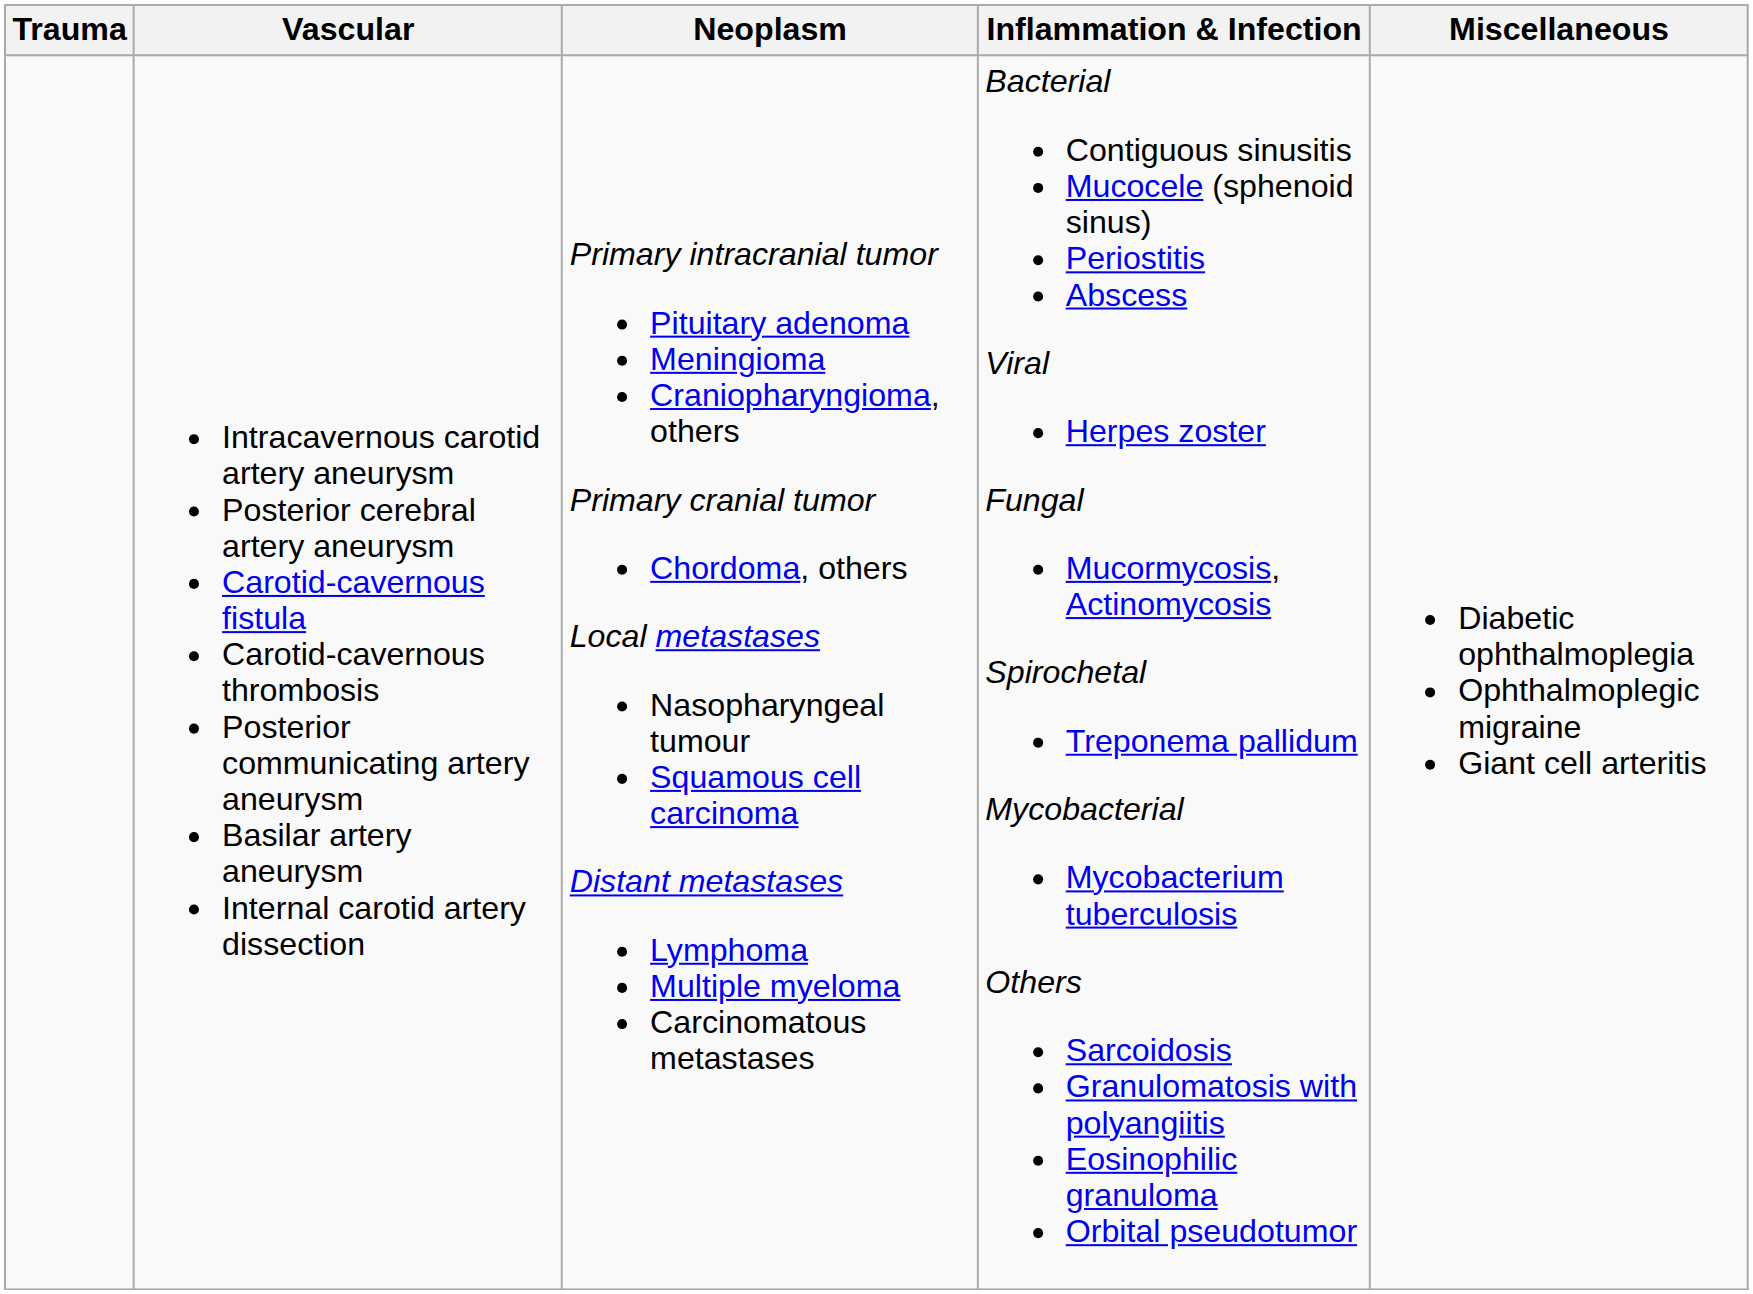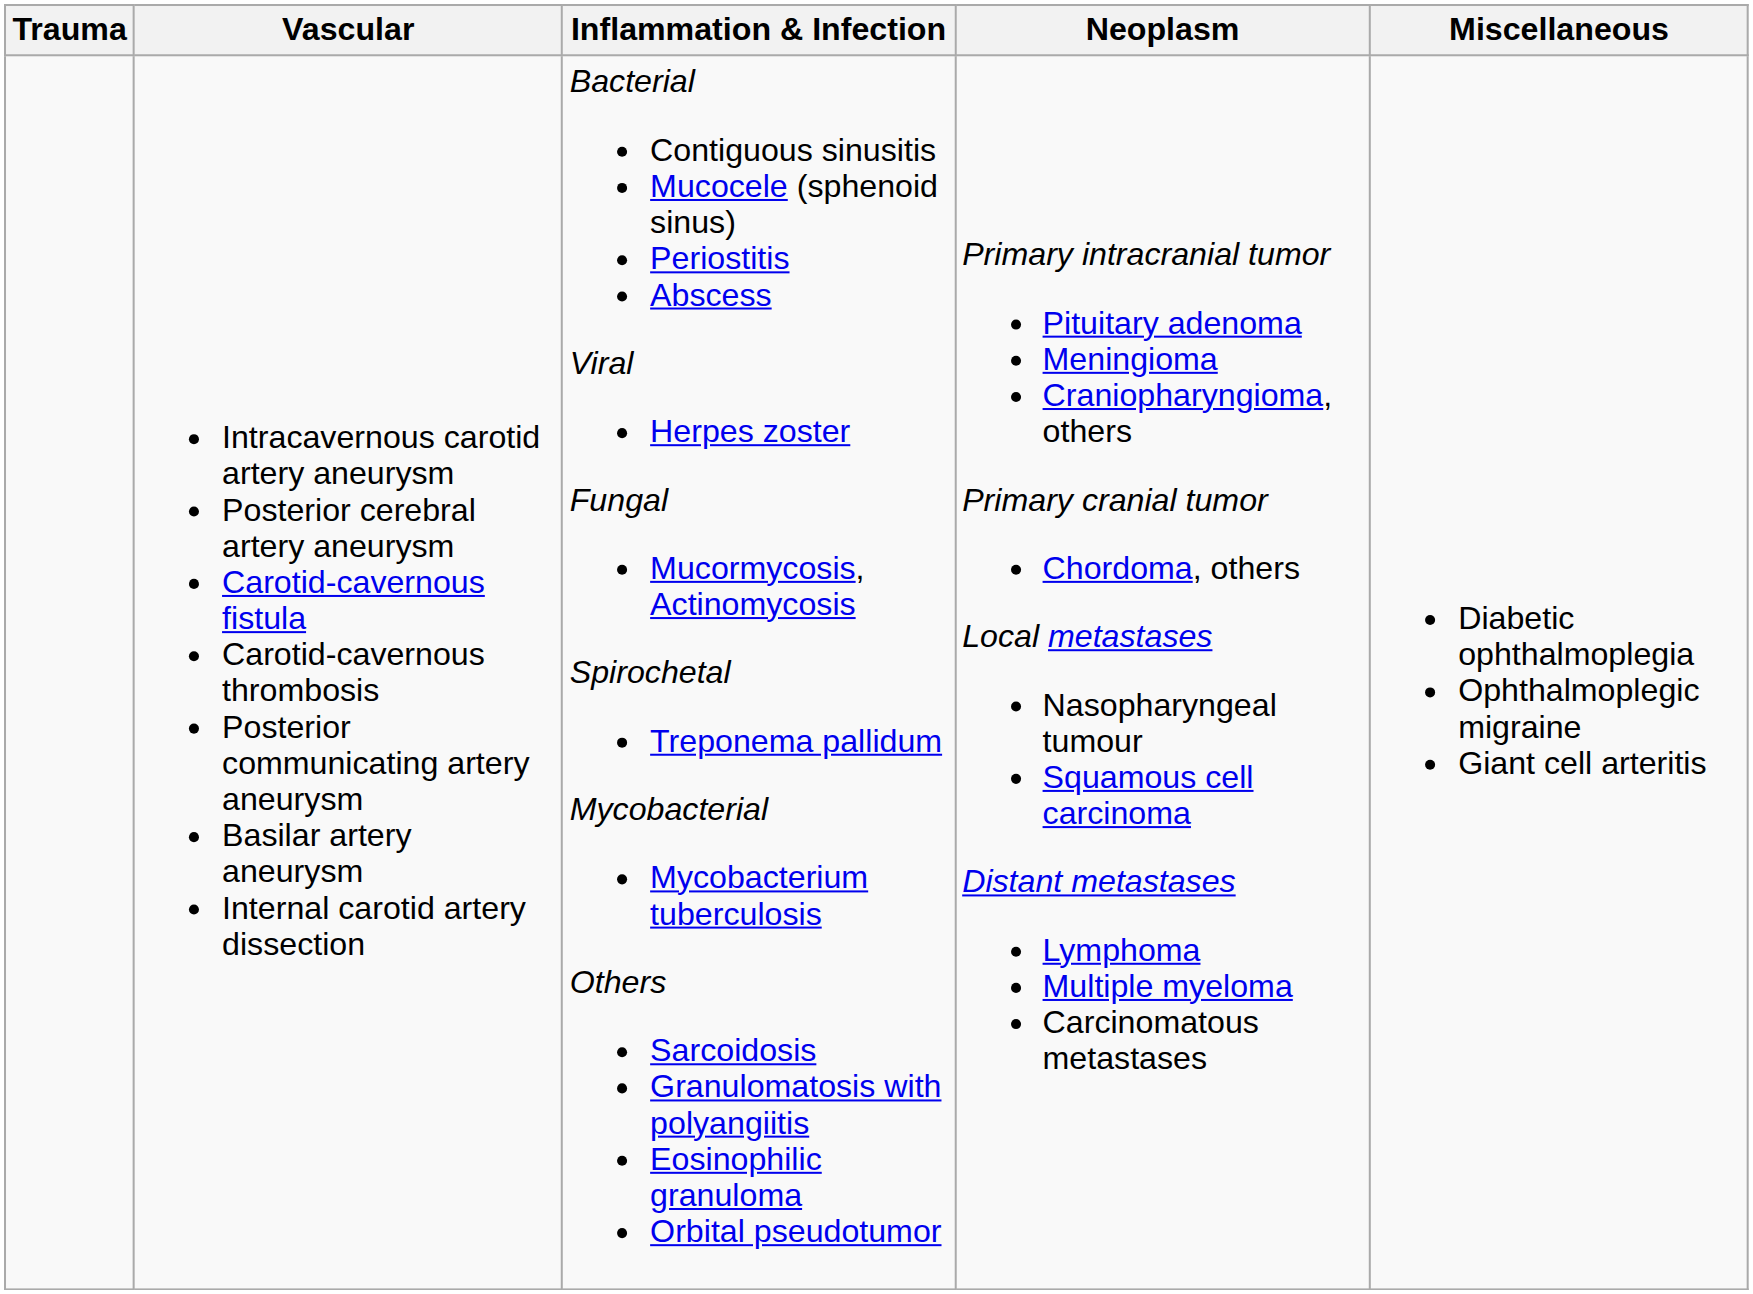columns swapped: (770, 30) <-> (1174, 30)
